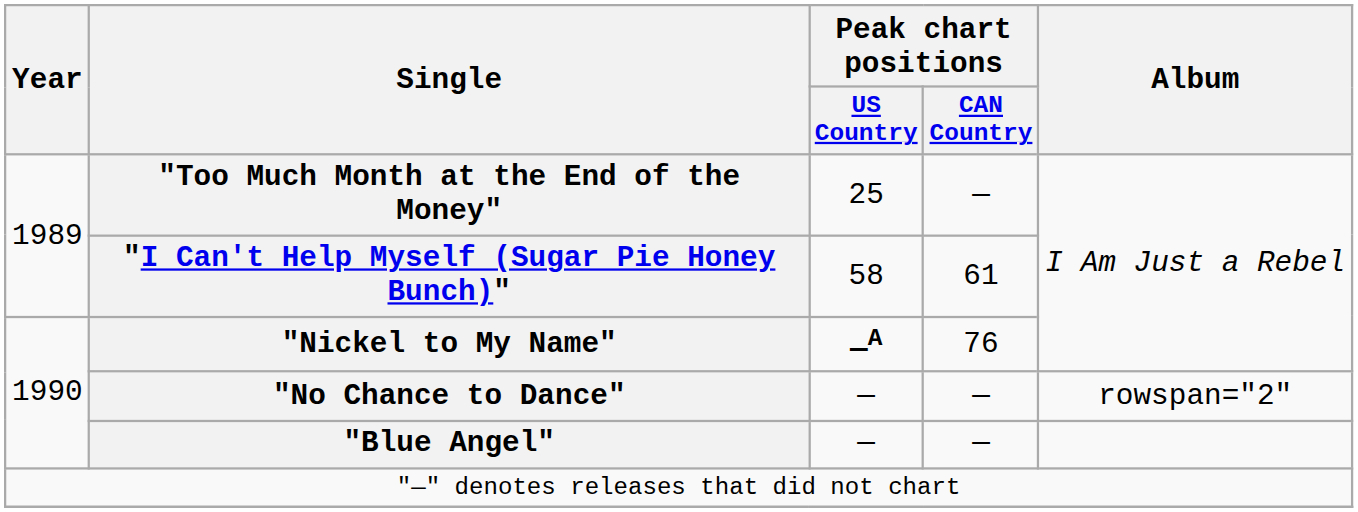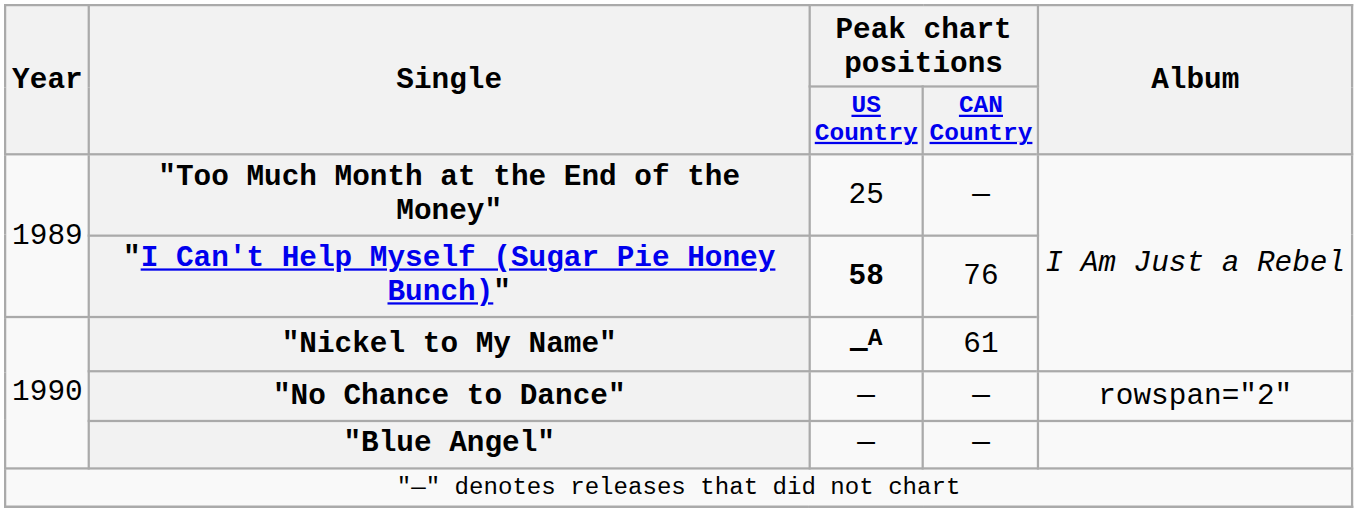(866, 276) normal -> (866, 276) bold
(981, 276) 61 -> (981, 276) 76
(981, 344) 76 -> (981, 344) 61
